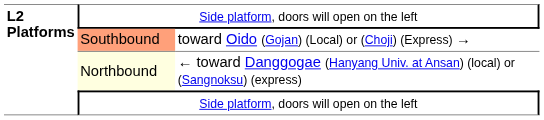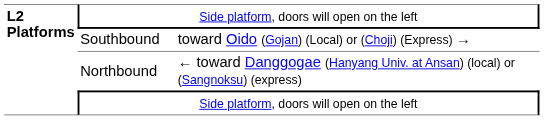(120, 39) lightsalmon background -> (120, 39) no background
(119, 71) lightyellow background -> (119, 71) no background
